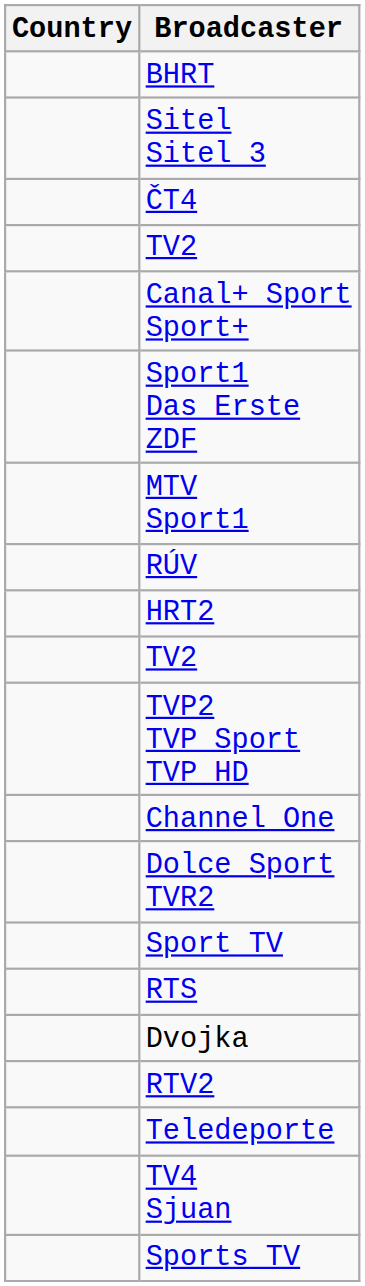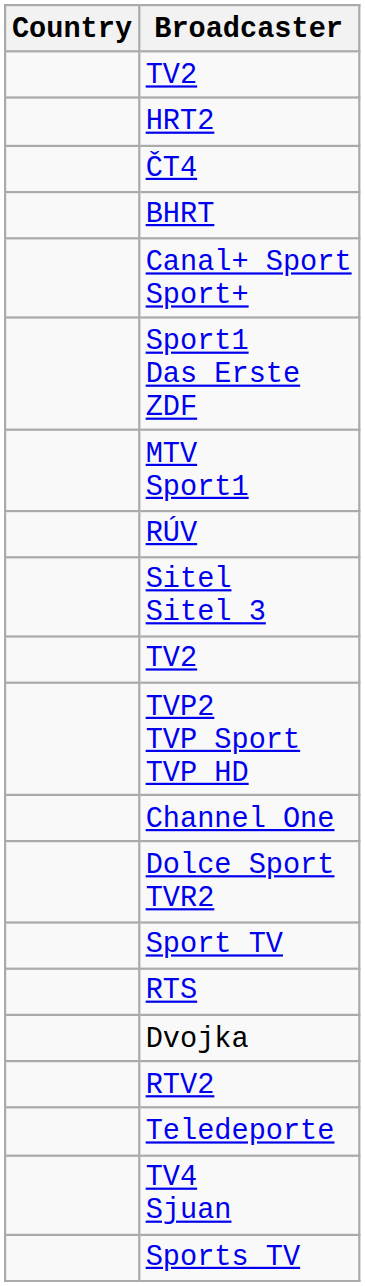(180, 75) BHRT -> (171, 75) TV2
(206, 138) Sitel Sitel 3 -> (180, 122) HRT2
(171, 248) TV2 -> (180, 215) BHRT
(180, 613) HRT2 -> (206, 596) Sitel Sitel 3
